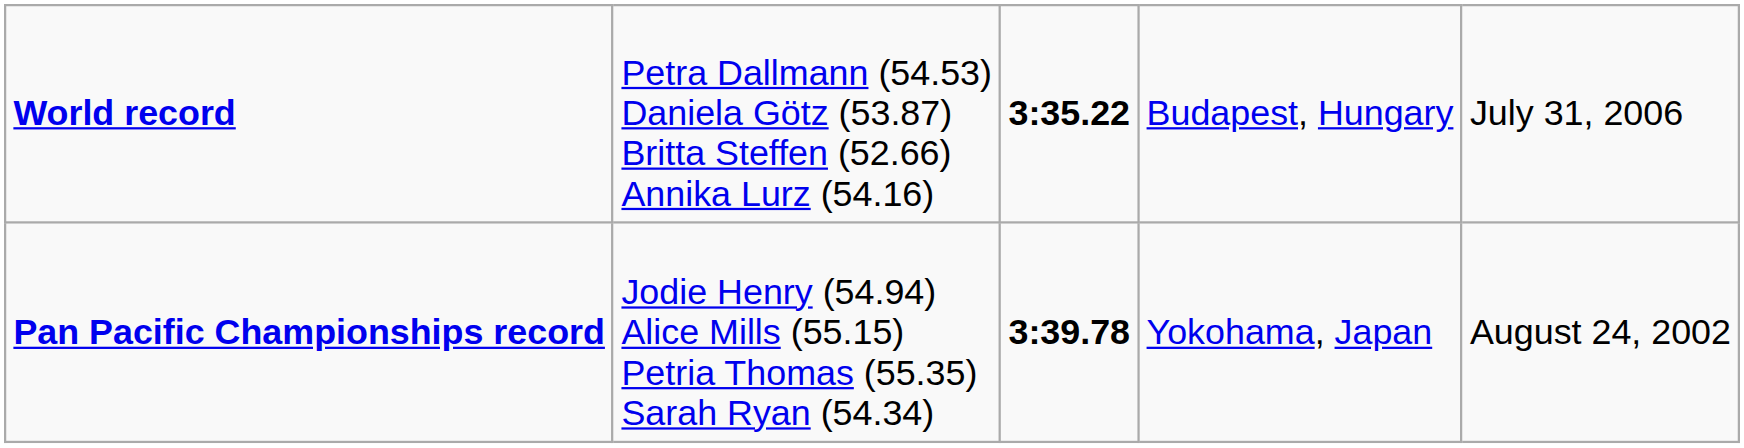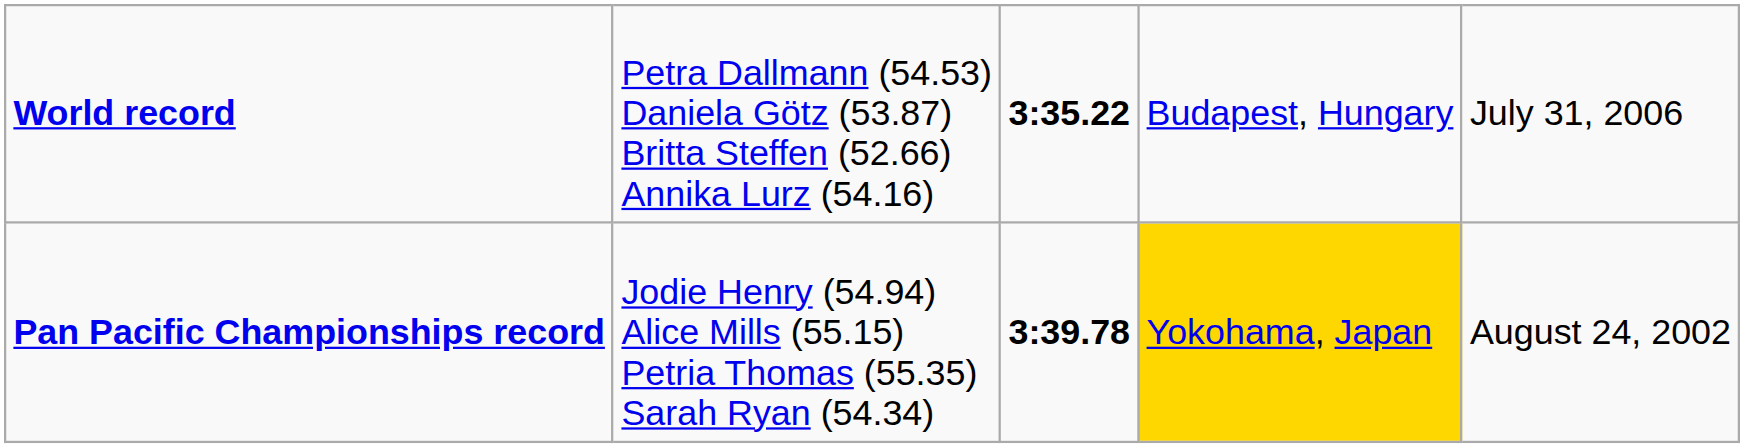(1289, 331) no background -> (1289, 331) gold background
